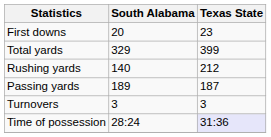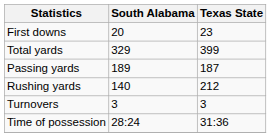rows swapped: (44, 68) <-> (43, 86)
(214, 123) lavender background -> (214, 123) no background
